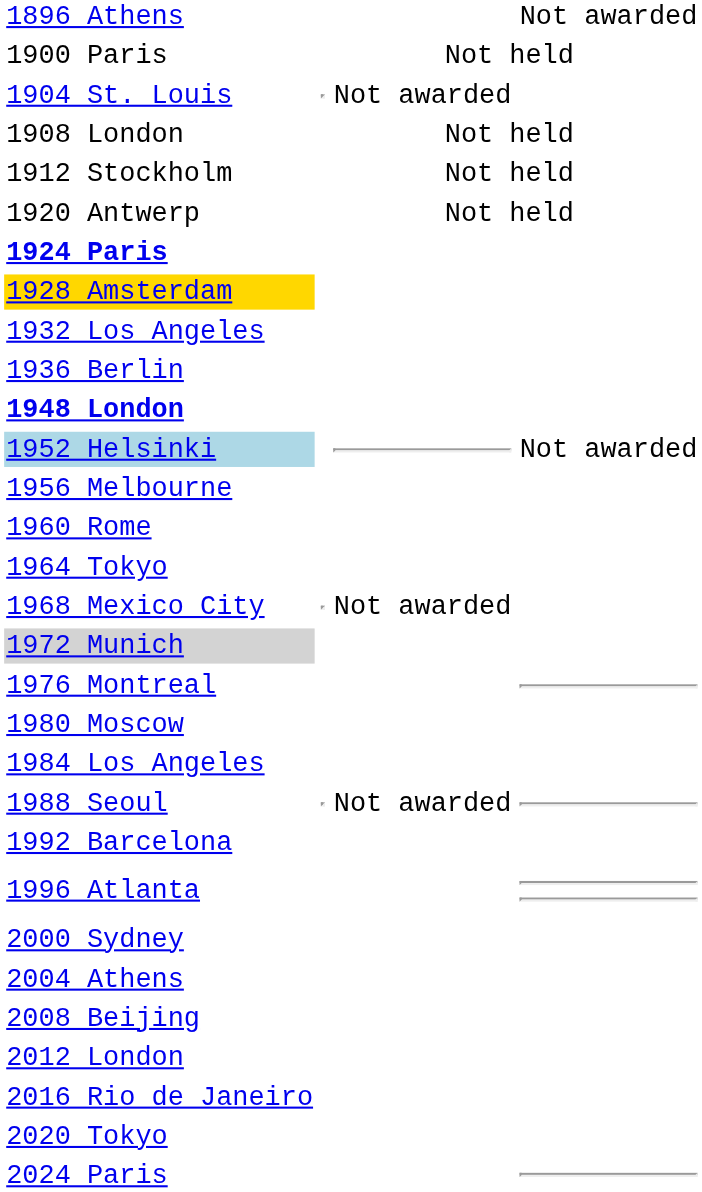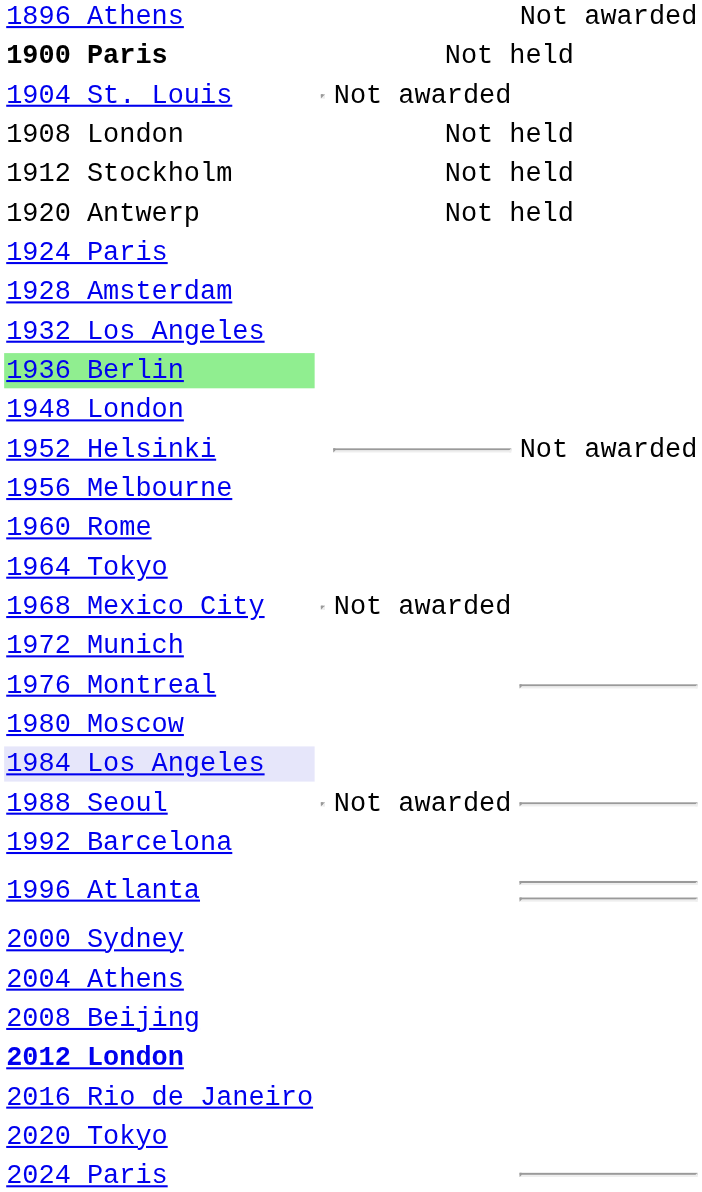(87, 56) normal -> (87, 56) bold
(87, 253) bold -> (87, 253) normal
(119, 292) gold background -> (119, 292) no background
(95, 371) no background -> (95, 371) lightgreen background
(95, 410) bold -> (95, 410) normal
(111, 449) lightblue background -> (111, 449) no background
(95, 646) lightgrey background -> (95, 646) no background
(135, 764) no background -> (135, 764) lavender background
(95, 1057) normal -> (95, 1057) bold
